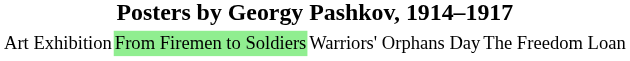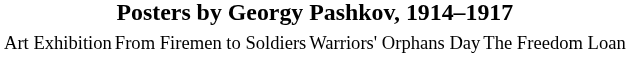(211, 43) lightgreen background -> (211, 43) no background
